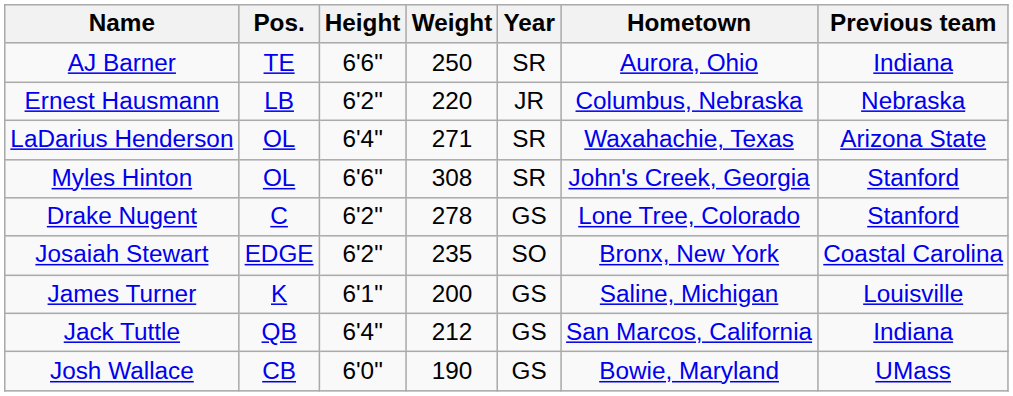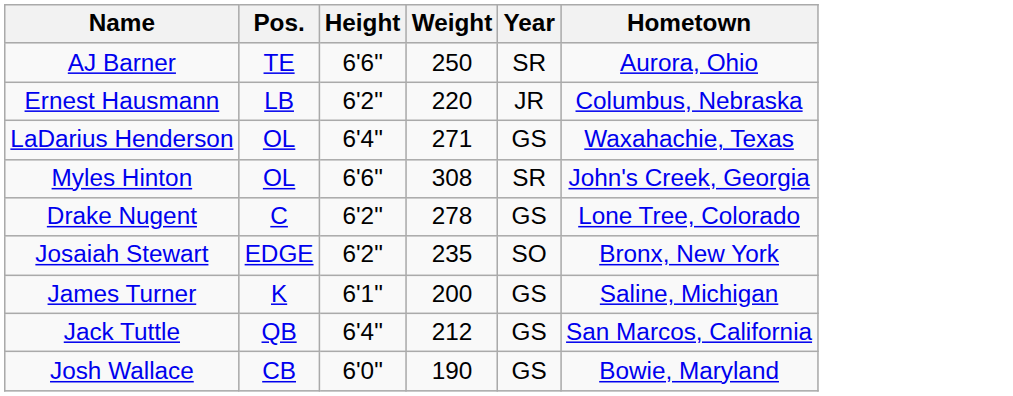- column: (913, 23)
(529, 139) SR -> (529, 139) GS
